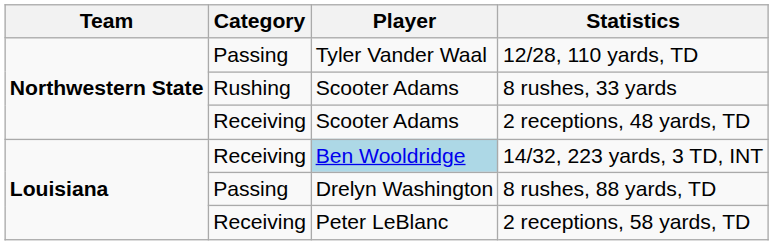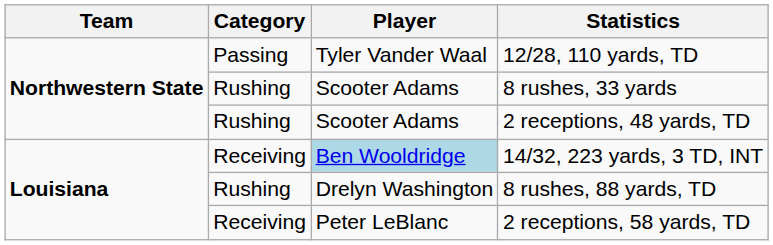(260, 121) Receiving -> (252, 121) Rushing
(251, 188) Passing -> (252, 188) Rushing
